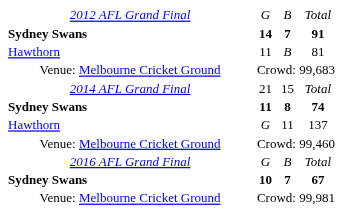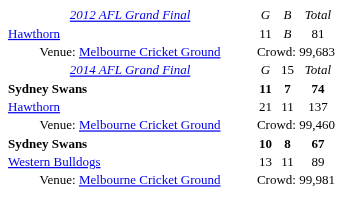- row: (48, 33)
(265, 88) 21 -> (266, 70) G
(288, 107) 8 -> (288, 88) 7
(266, 125) G -> (265, 107) 21
- row: (130, 162)
(288, 180) 7 -> (288, 143) 8
+ row: (54, 162)
